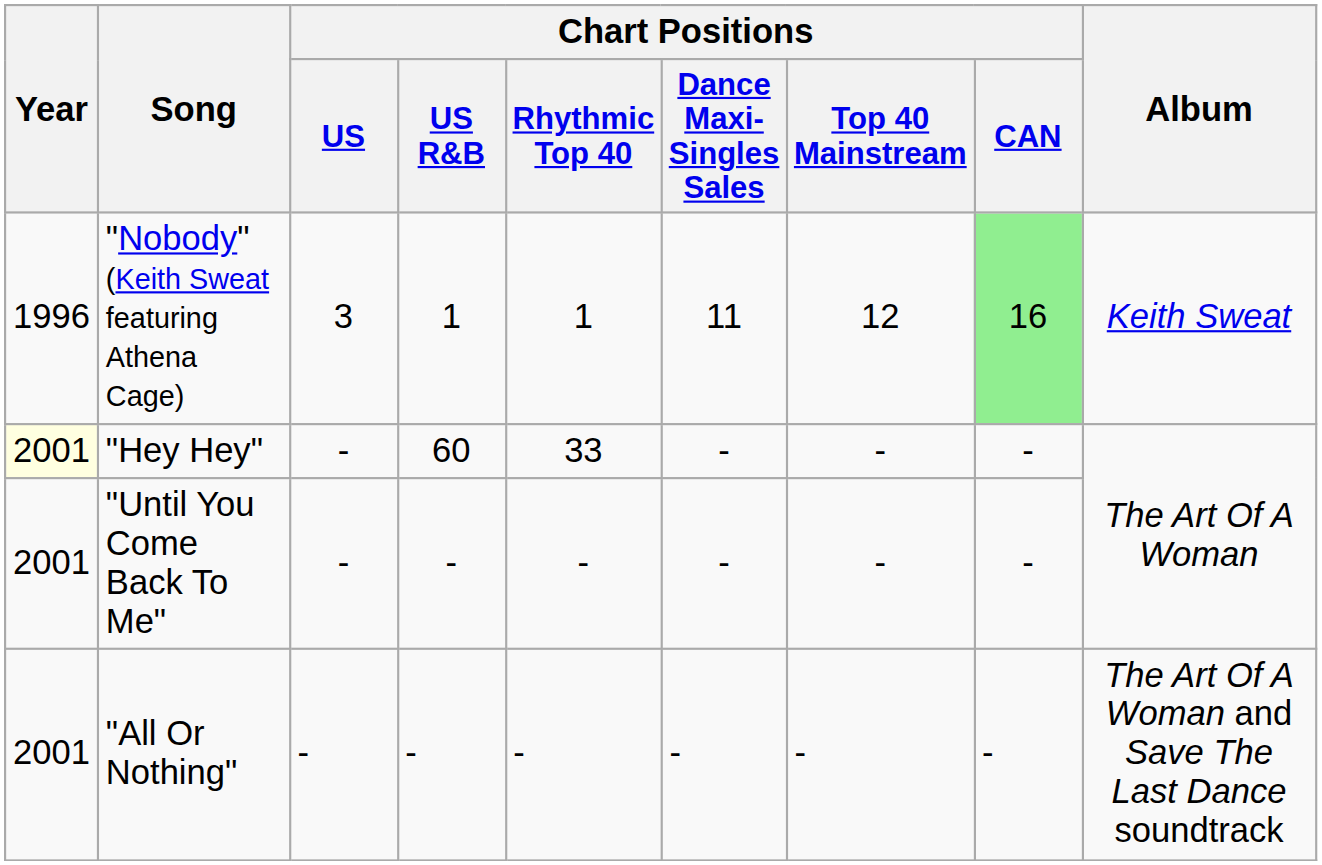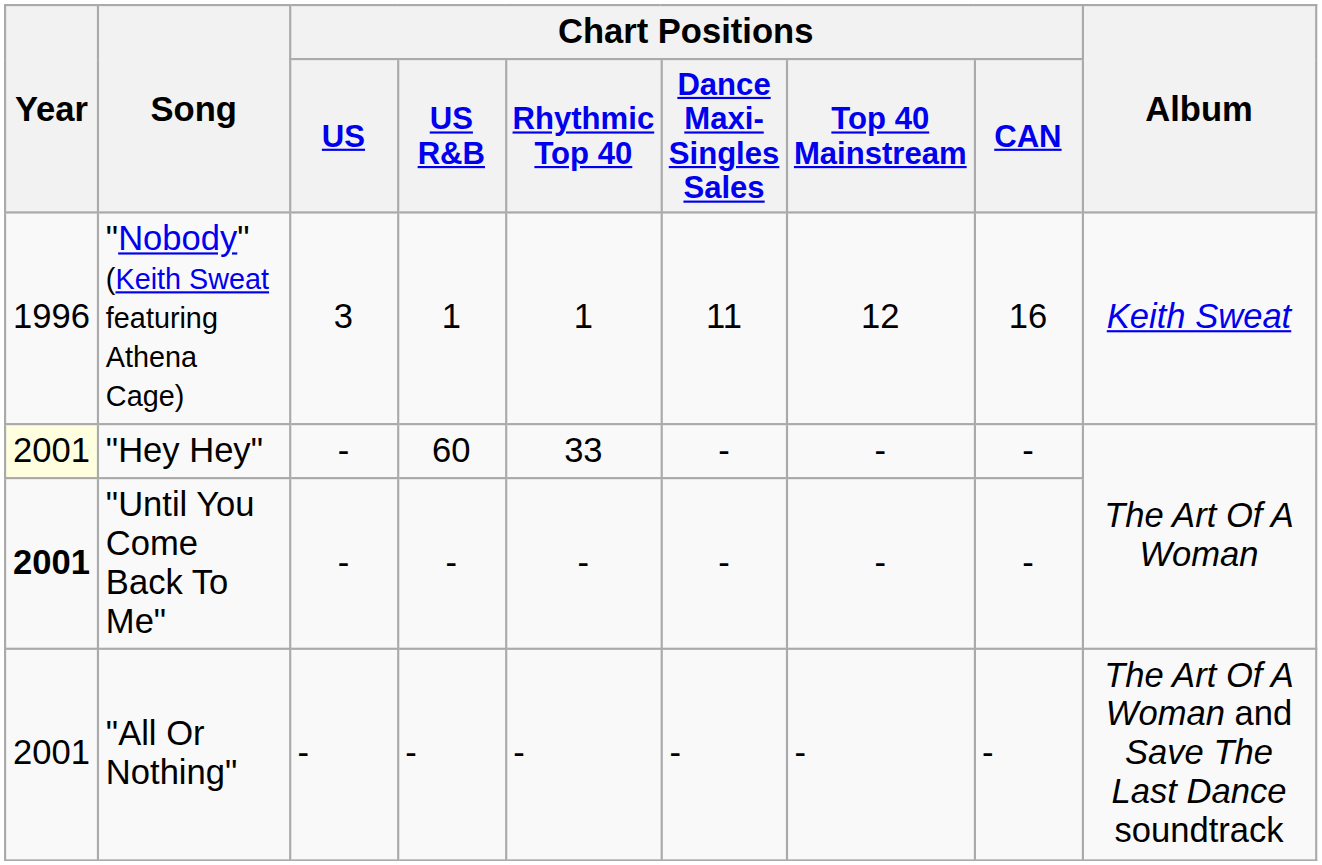(1028, 317) lightgreen background -> (1028, 317) no background
(51, 562) normal -> (51, 562) bold
